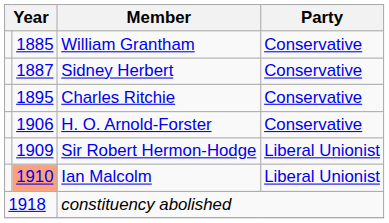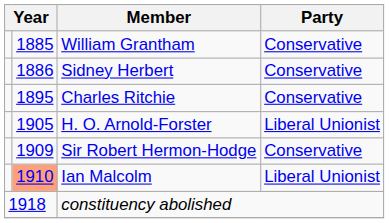(35, 71) 1887 -> (35, 71) 1886
(35, 124) 1906 -> (35, 124) 1905
(313, 124) Conservative -> (322, 124) Liberal Unionist
(322, 151) Liberal Unionist -> (313, 151) Conservative
